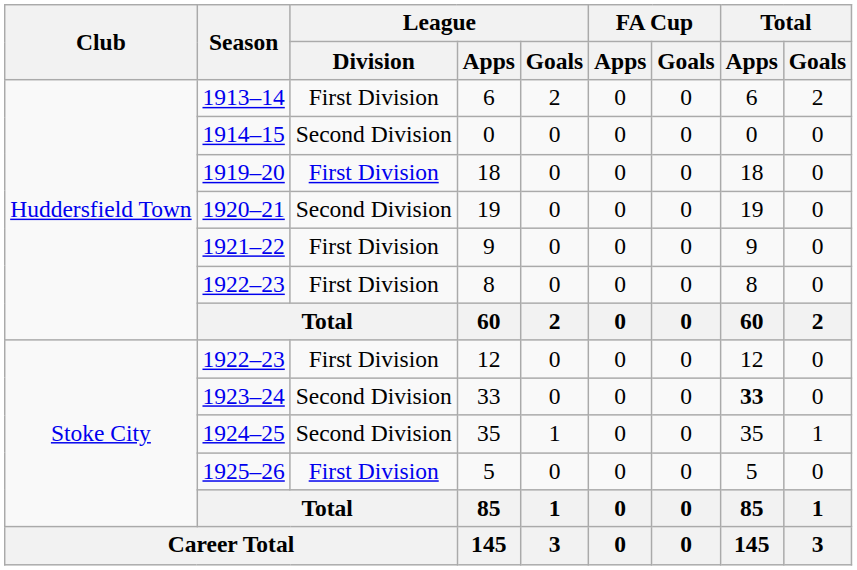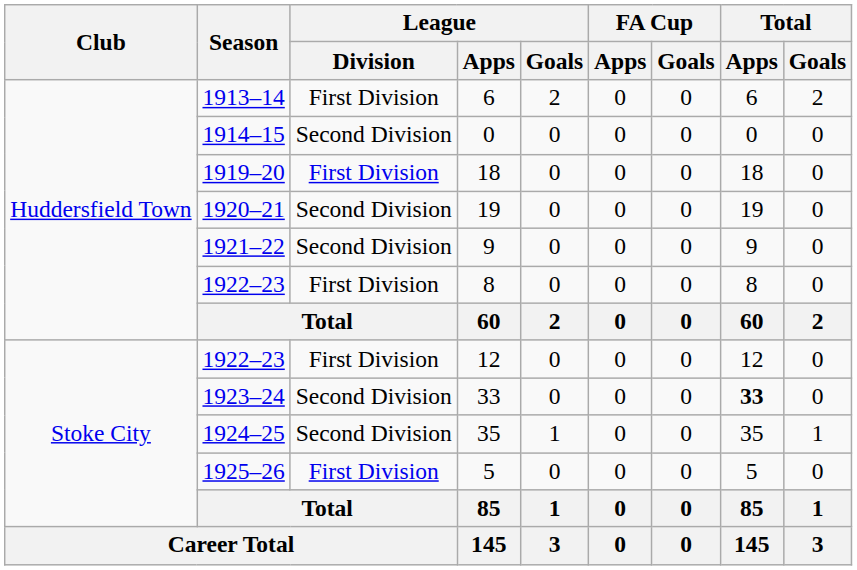(374, 246) First Division -> (374, 246) Second Division
